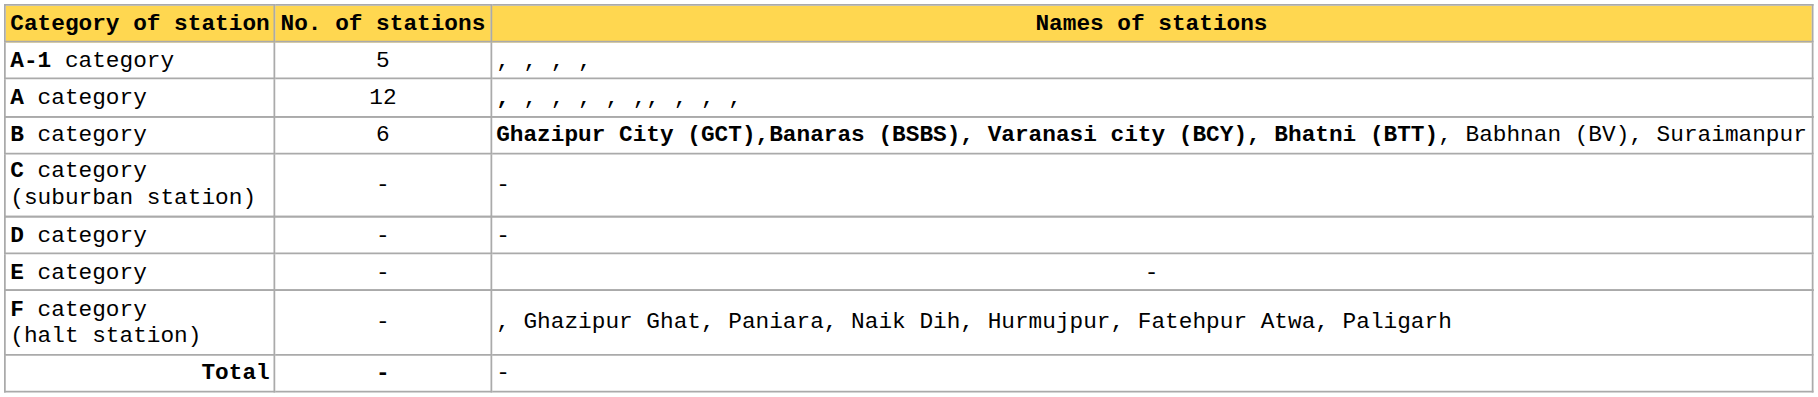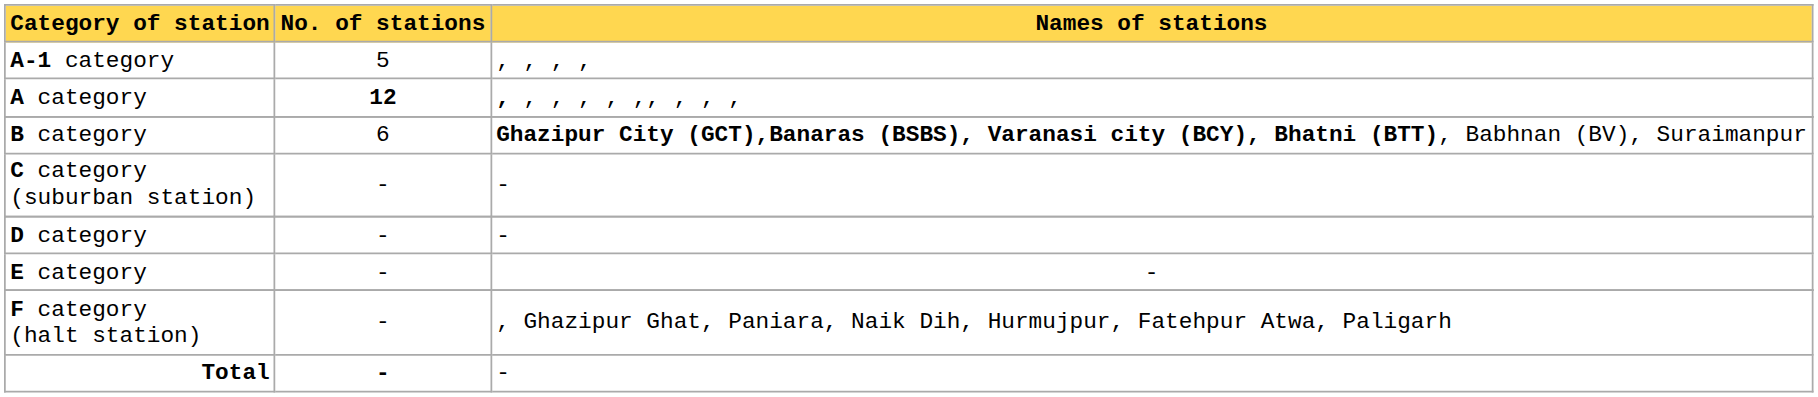(383, 98) normal -> (383, 98) bold
